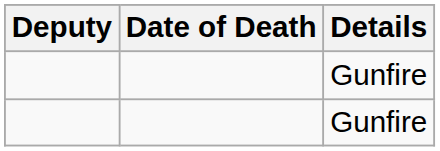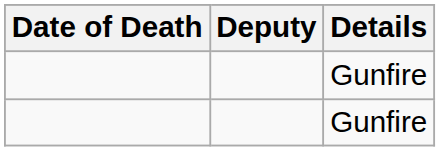columns swapped: (62, 27) <-> (221, 27)
